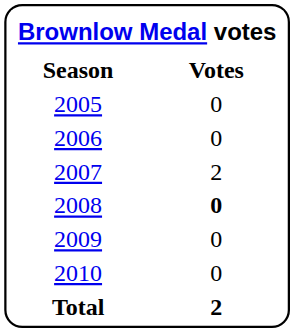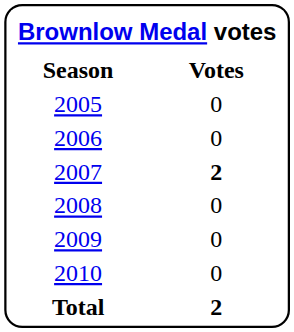(216, 172) normal -> (216, 172) bold
(216, 205) bold -> (216, 205) normal
